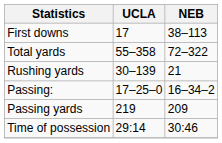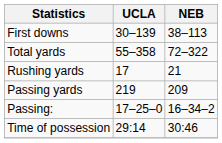(122, 33) 17 -> (136, 33) 30–139
(136, 71) 30–139 -> (122, 71) 17
rows swapped: (45, 109) <-> (30, 90)
